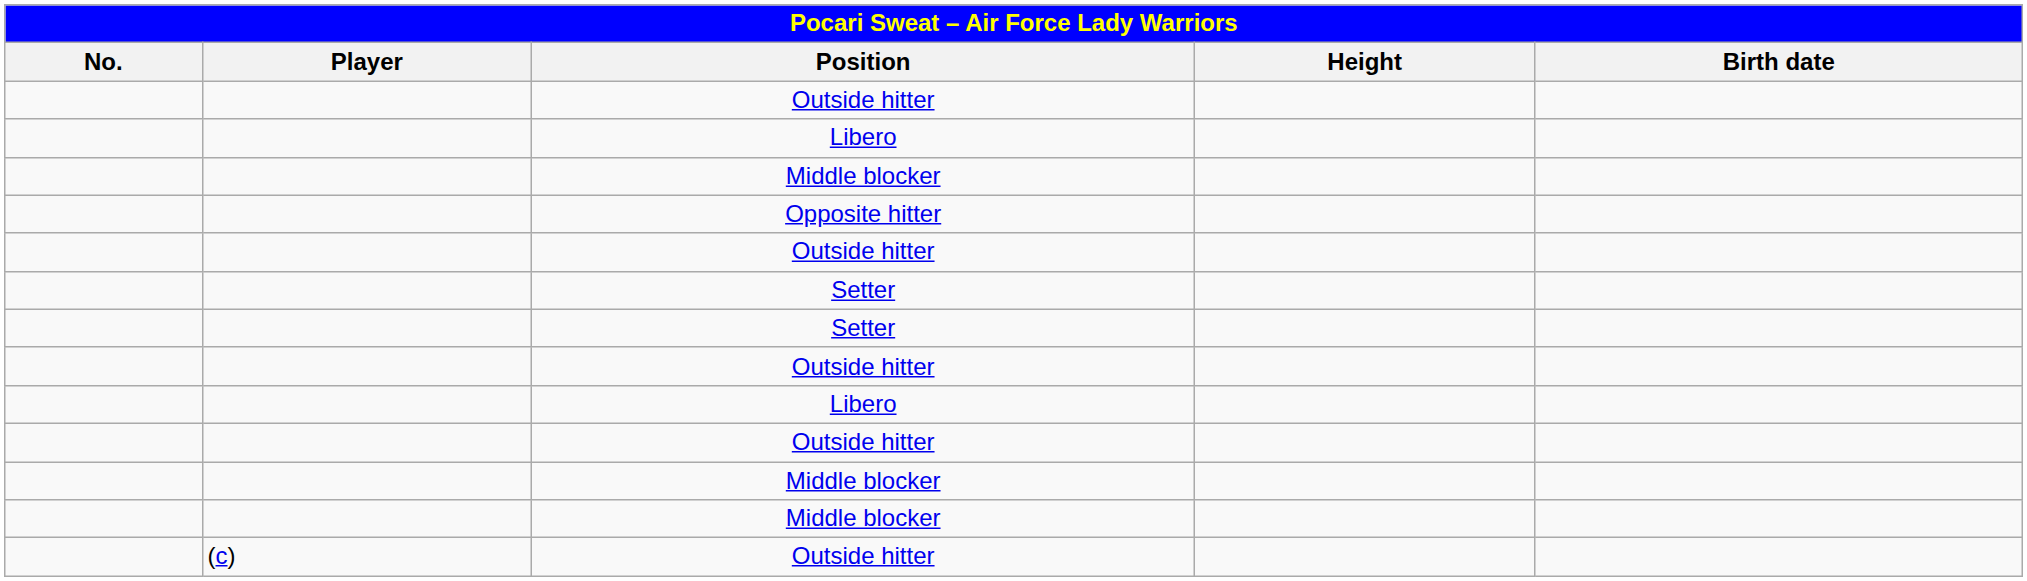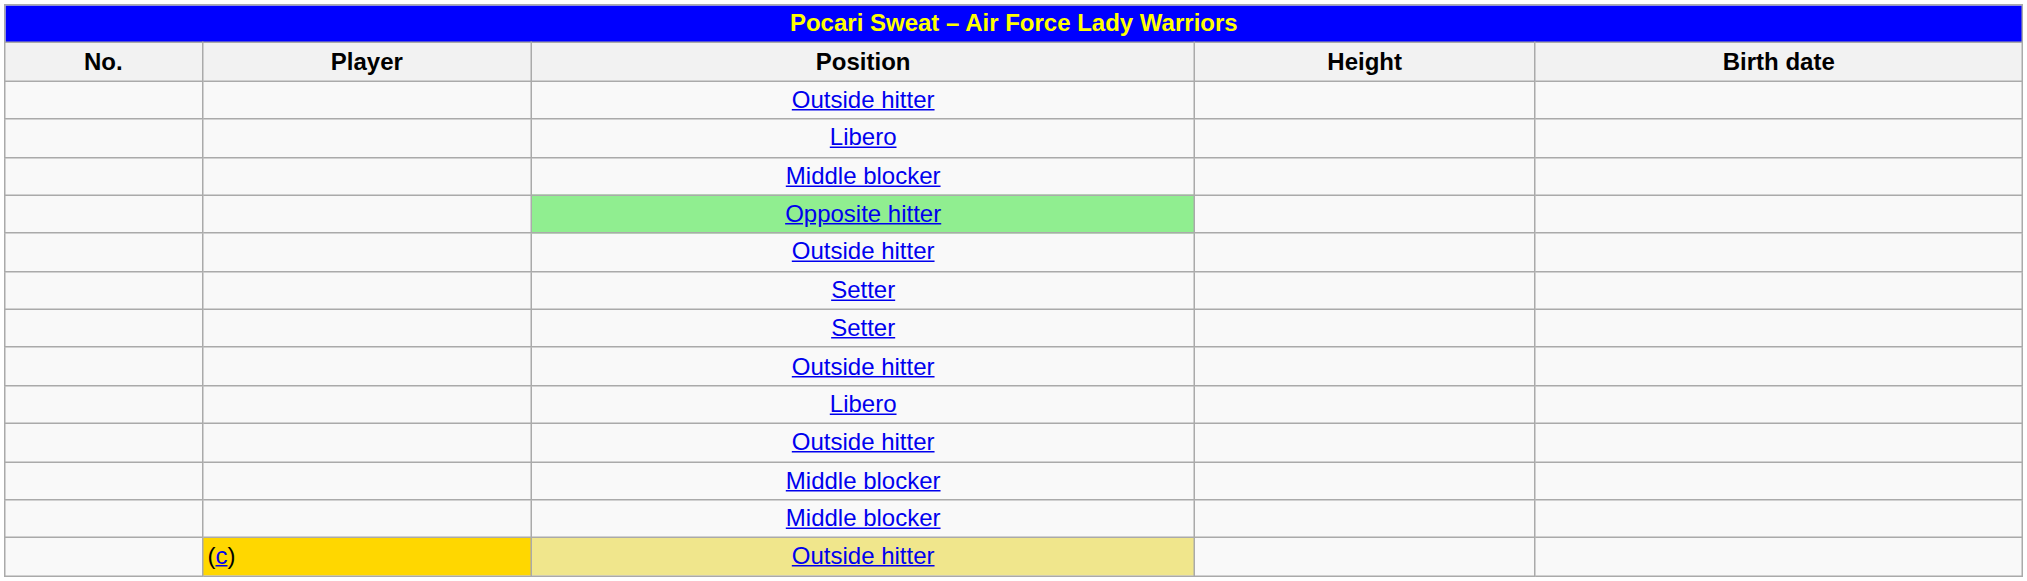(863, 213) no background -> (863, 213) lightgreen background
(222, 556) no background -> (222, 556) gold background
(863, 556) no background -> (863, 556) khaki background
